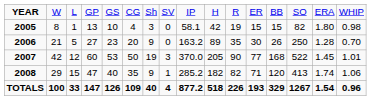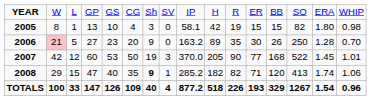(56, 42) no background -> (56, 42) pink background
(151, 73) normal -> (151, 73) bold
